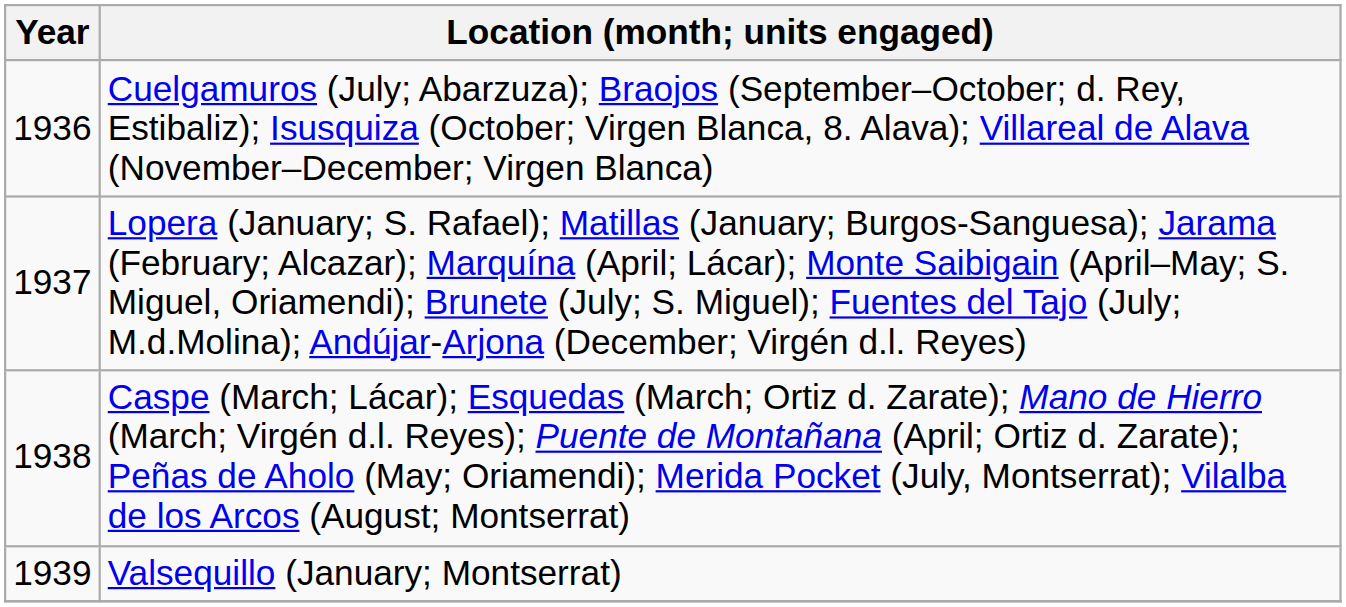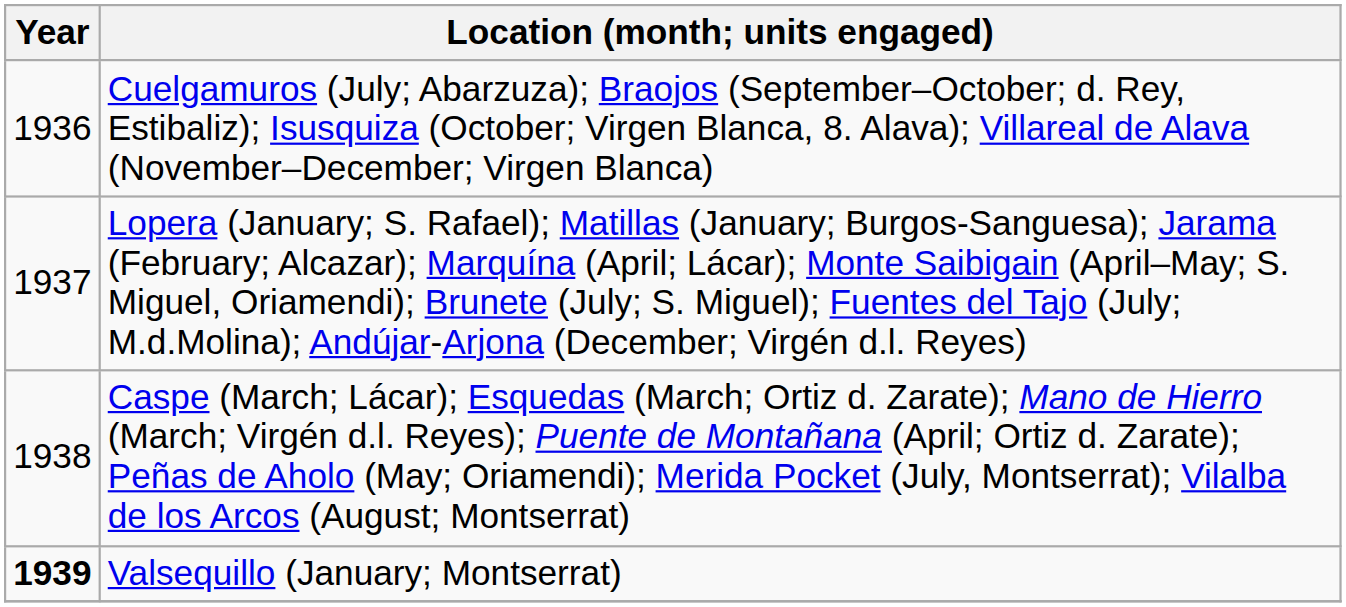(52, 572) normal -> (52, 572) bold
